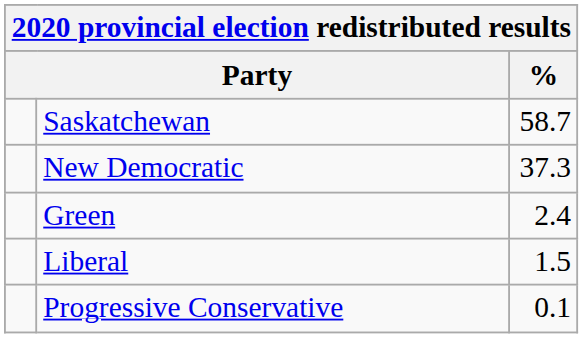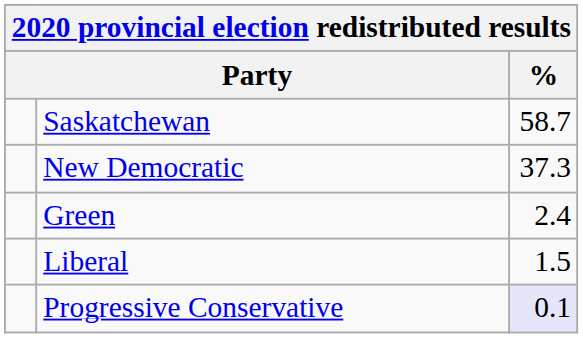(553, 307) no background -> (553, 307) lavender background
